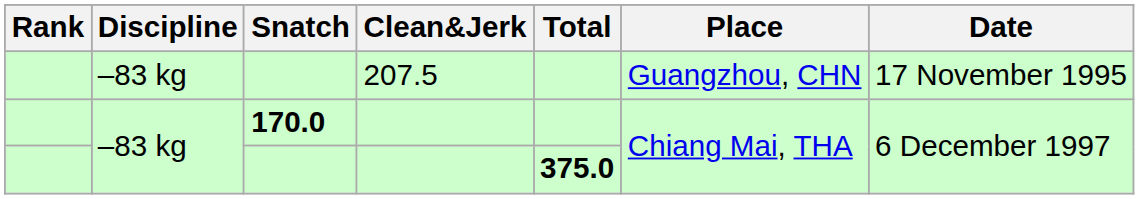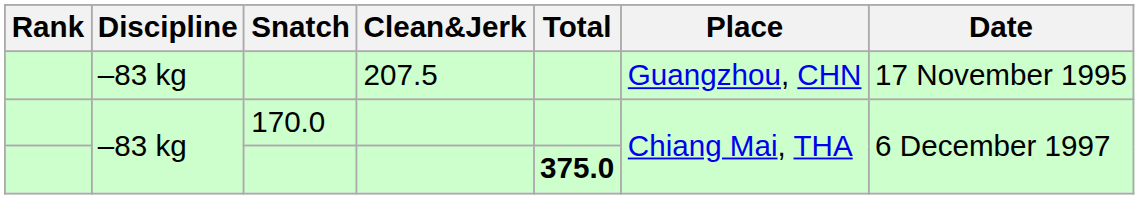(288, 121) bold -> (288, 121) normal
